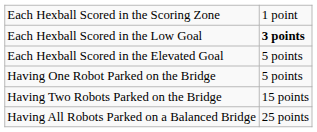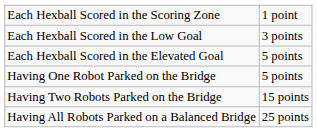(283, 35) bold -> (282, 35) normal
